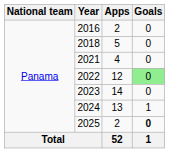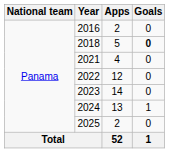(148, 44) normal -> (148, 44) bold
(148, 76) lightgreen background -> (148, 76) no background
(148, 124) bold -> (148, 124) normal
